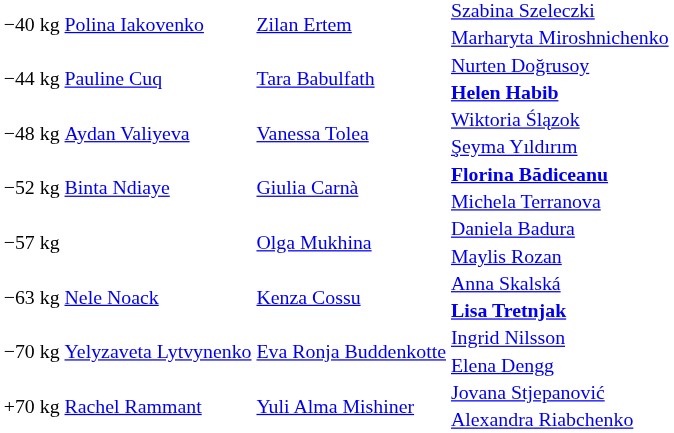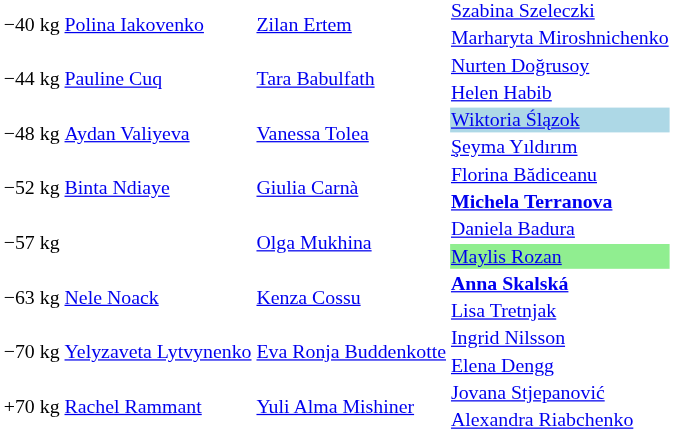(505, 92) bold -> (501, 92) normal
(515, 119) no background -> (515, 119) lightblue background
(530, 174) bold -> (524, 174) normal
(526, 201) normal -> (532, 201) bold
(506, 256) no background -> (506, 256) lightgreen background
(506, 283) normal -> (510, 283) bold
(509, 310) bold -> (504, 310) normal
